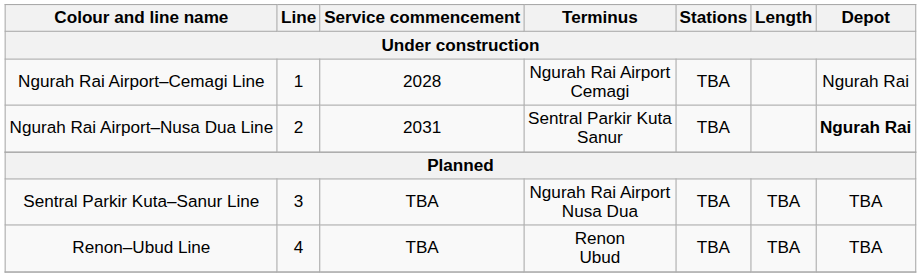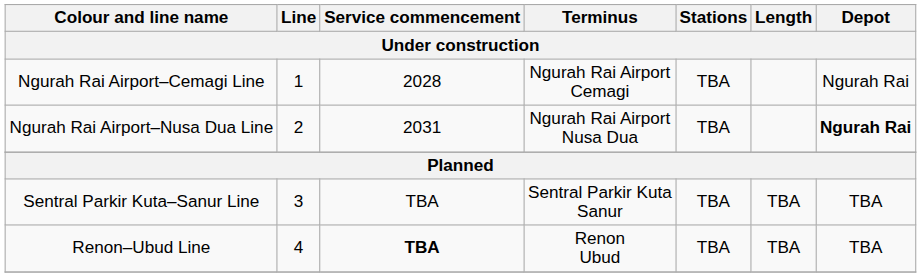(600, 128) Sentral Parkir Kuta Sanur -> (600, 128) Ngurah Rai Airport Nusa Dua
(600, 201) Ngurah Rai Airport Nusa Dua -> (600, 201) Sentral Parkir Kuta Sanur
(422, 248) normal -> (422, 248) bold
